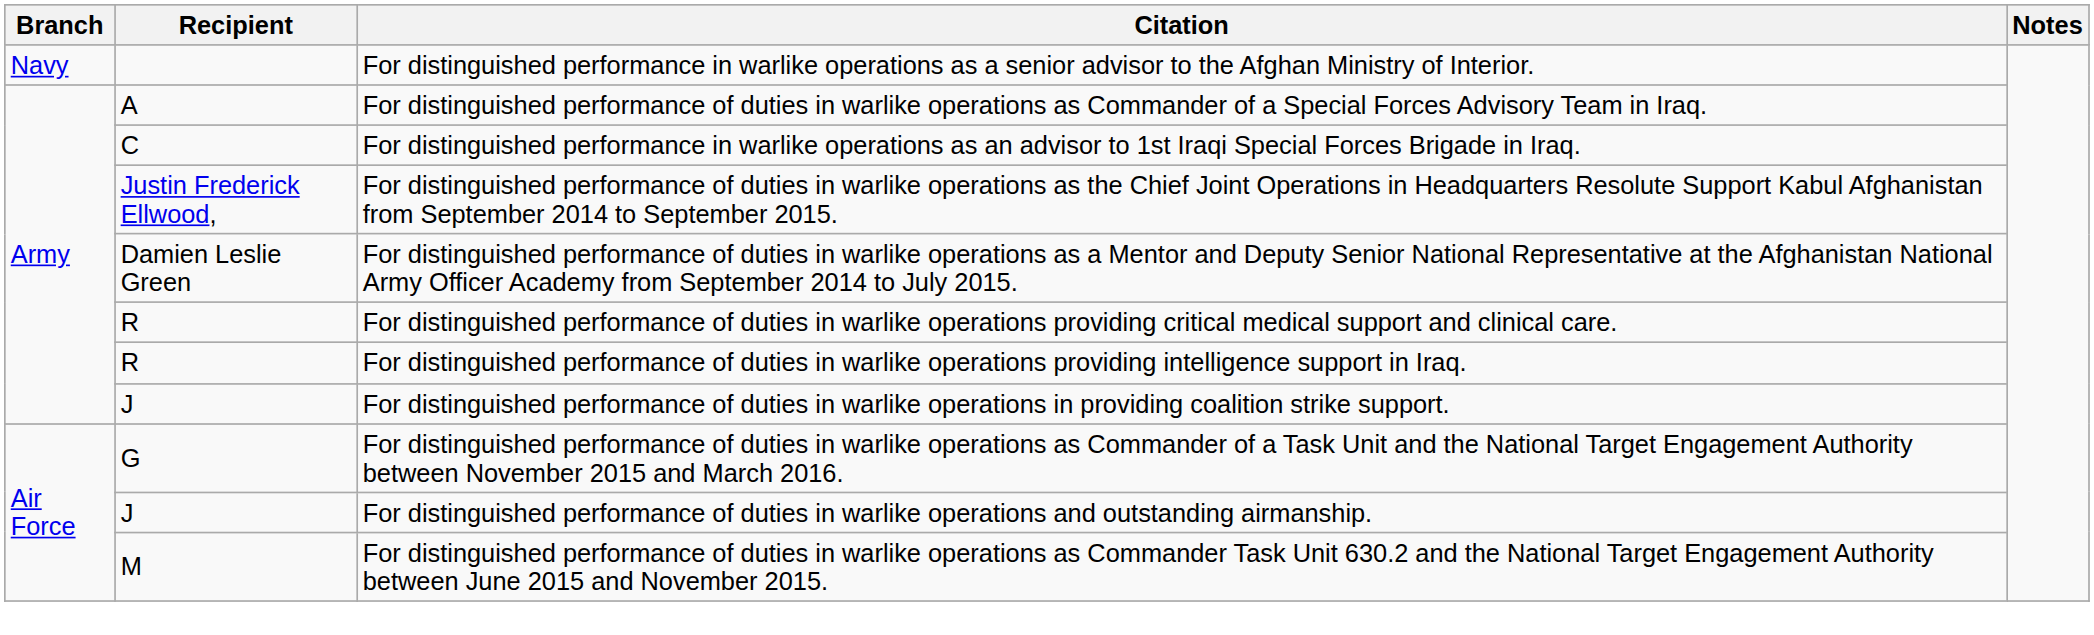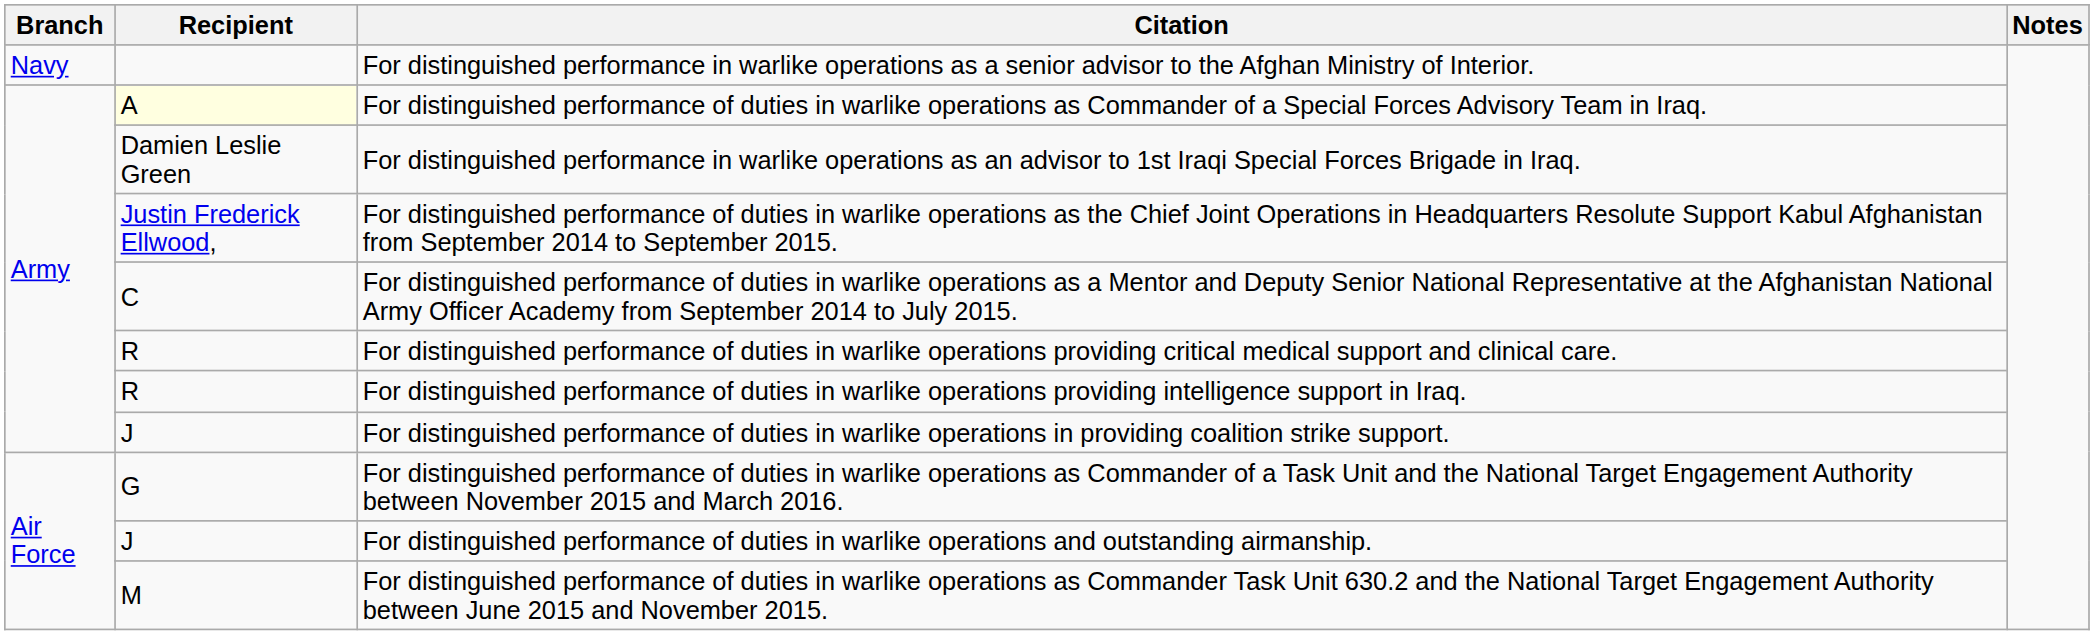(129, 105) no background -> (129, 105) lightyellow background
(130, 146) C -> (201, 160) Damien Leslie Green
(201, 269) Damien Leslie Green -> (130, 297) C
